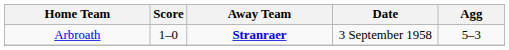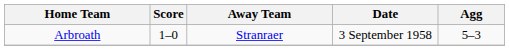(259, 34) bold -> (259, 34) normal
